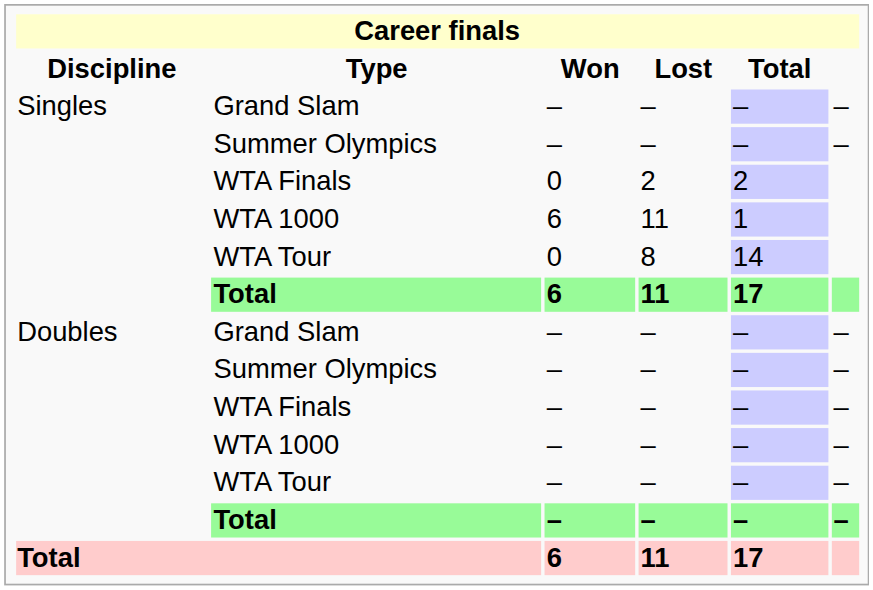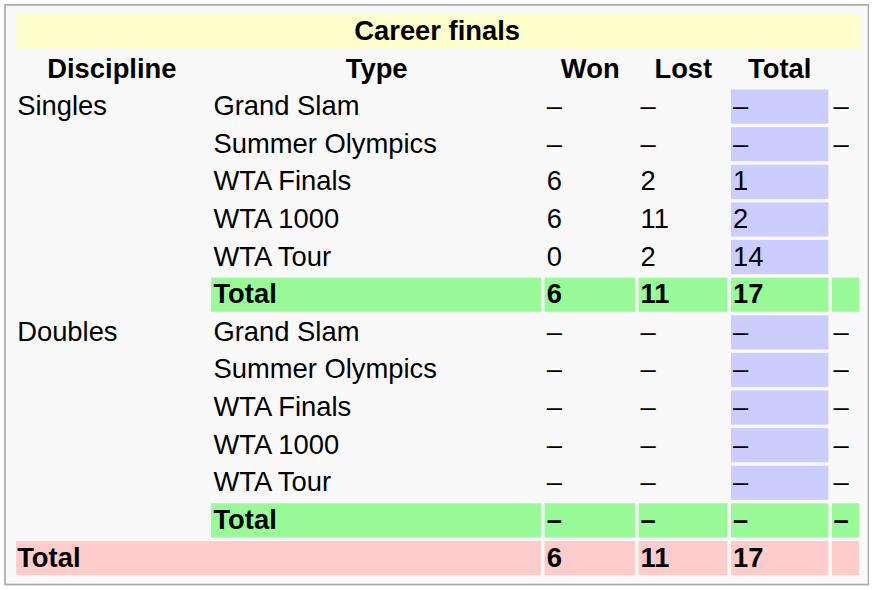(554, 181) 0 -> (554, 181) 6
(741, 181) 2 -> (741, 181) 1
(741, 219) 1 -> (741, 219) 2
(648, 257) 8 -> (648, 257) 2
